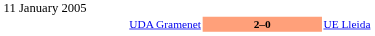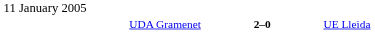(262, 24) lightsalmon background -> (262, 24) no background
